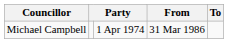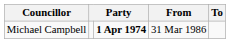(120, 30) normal -> (121, 30) bold
